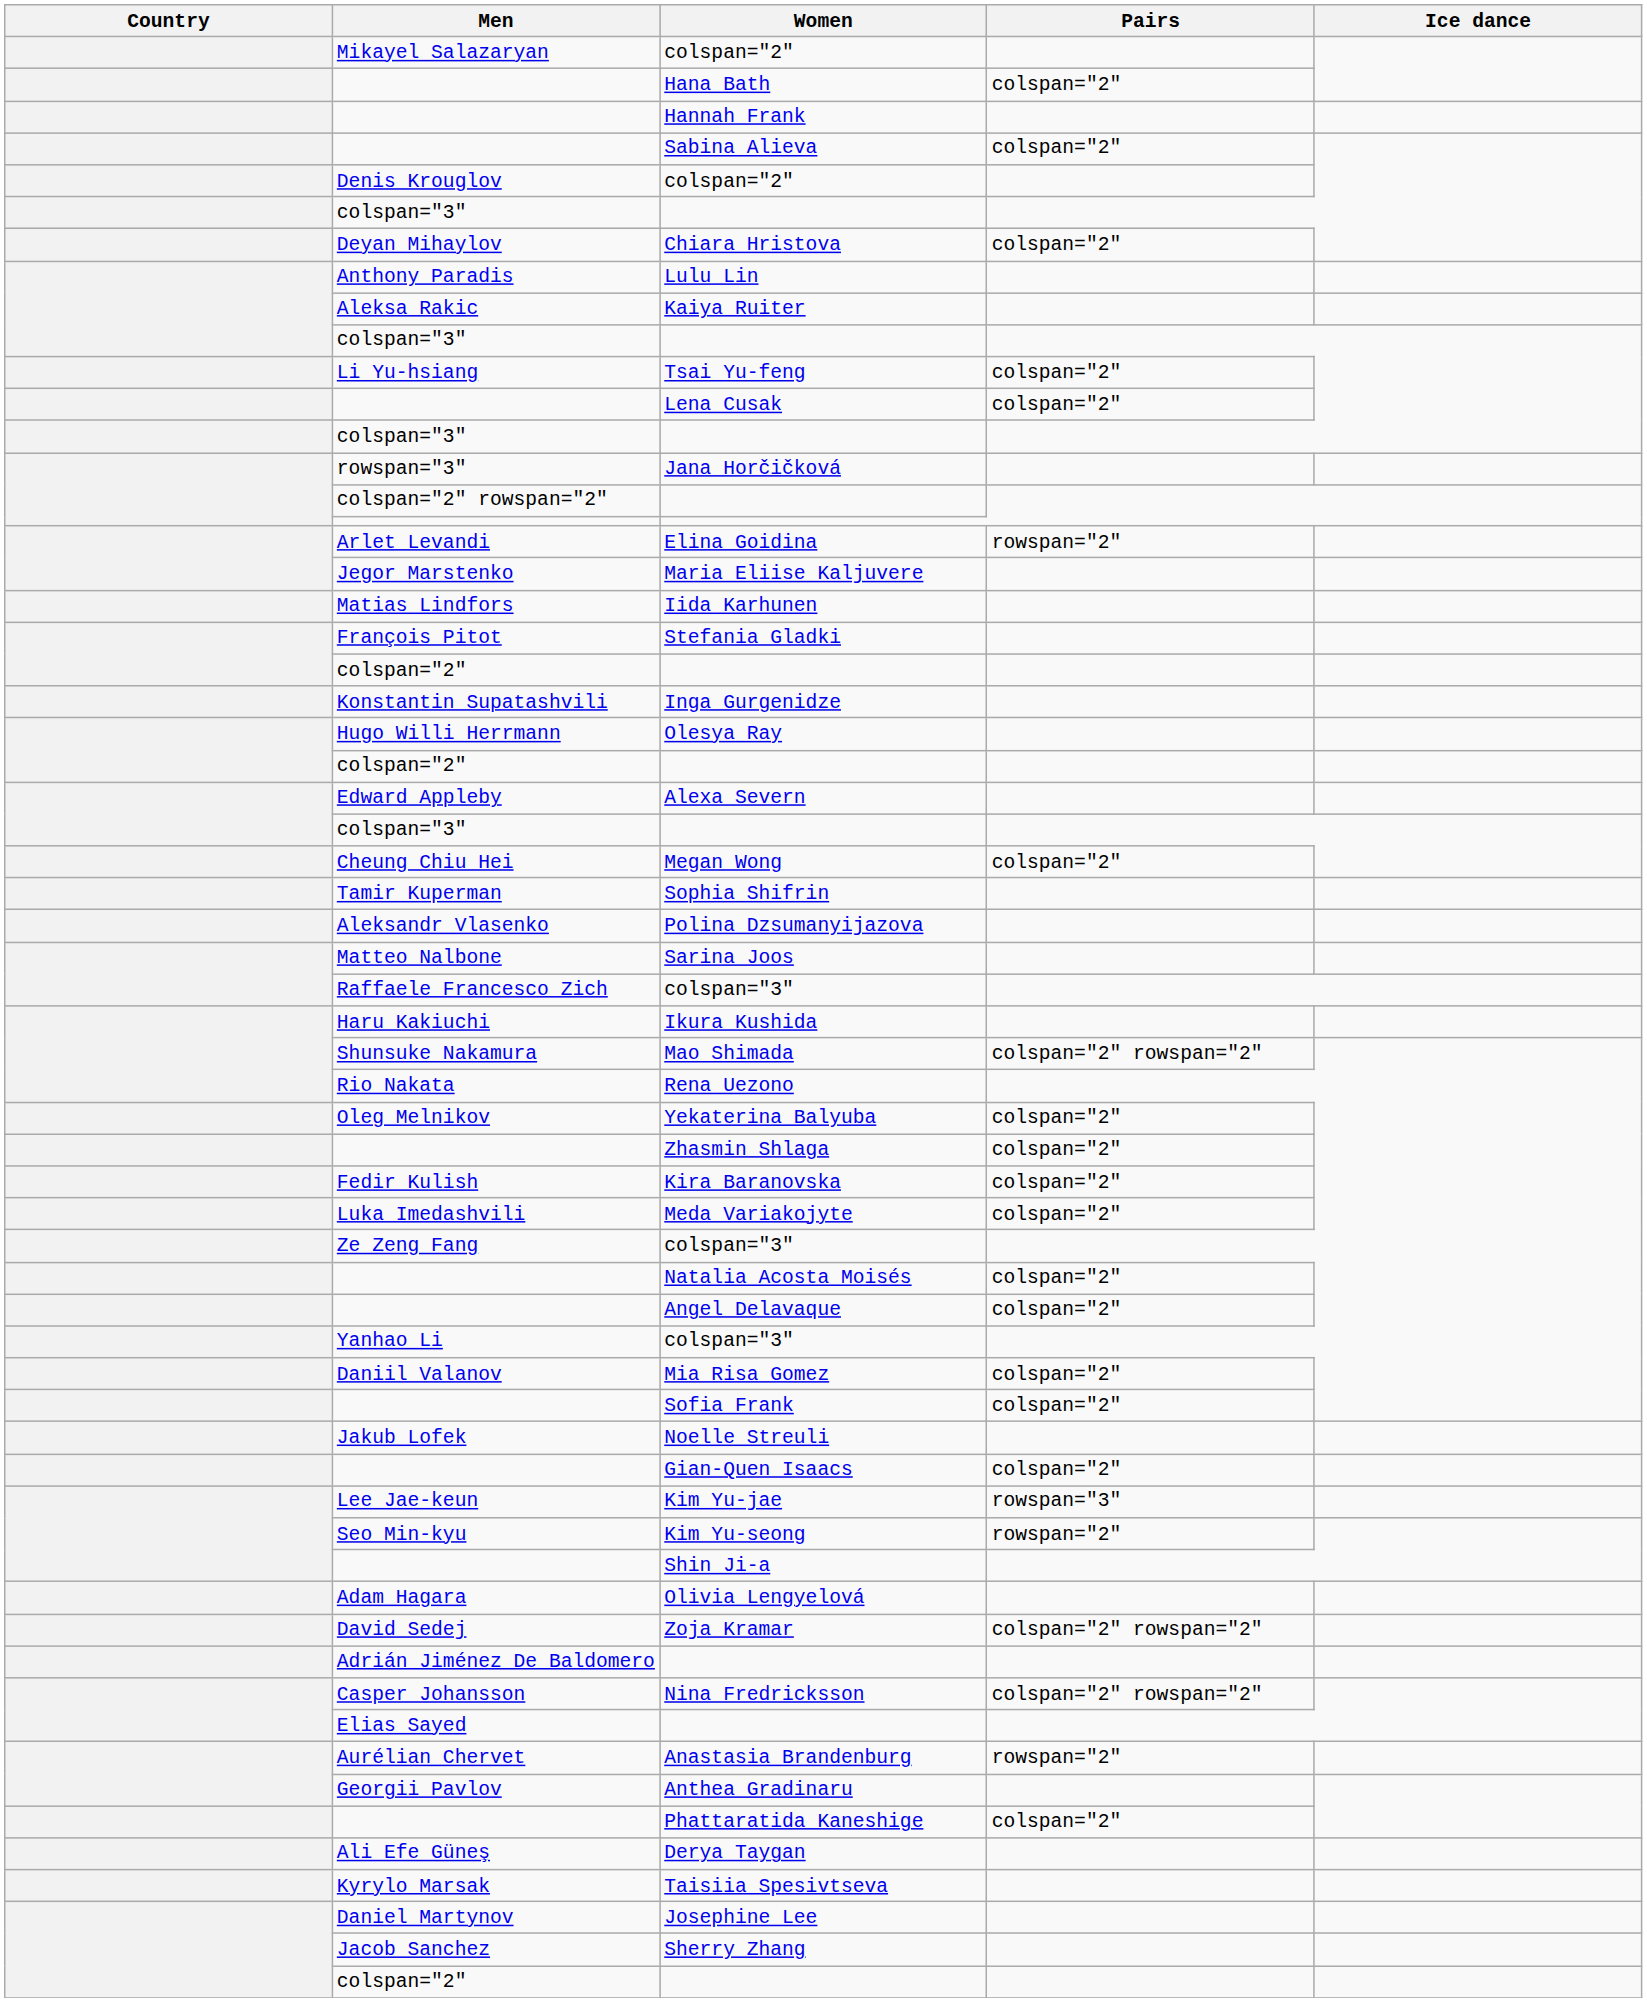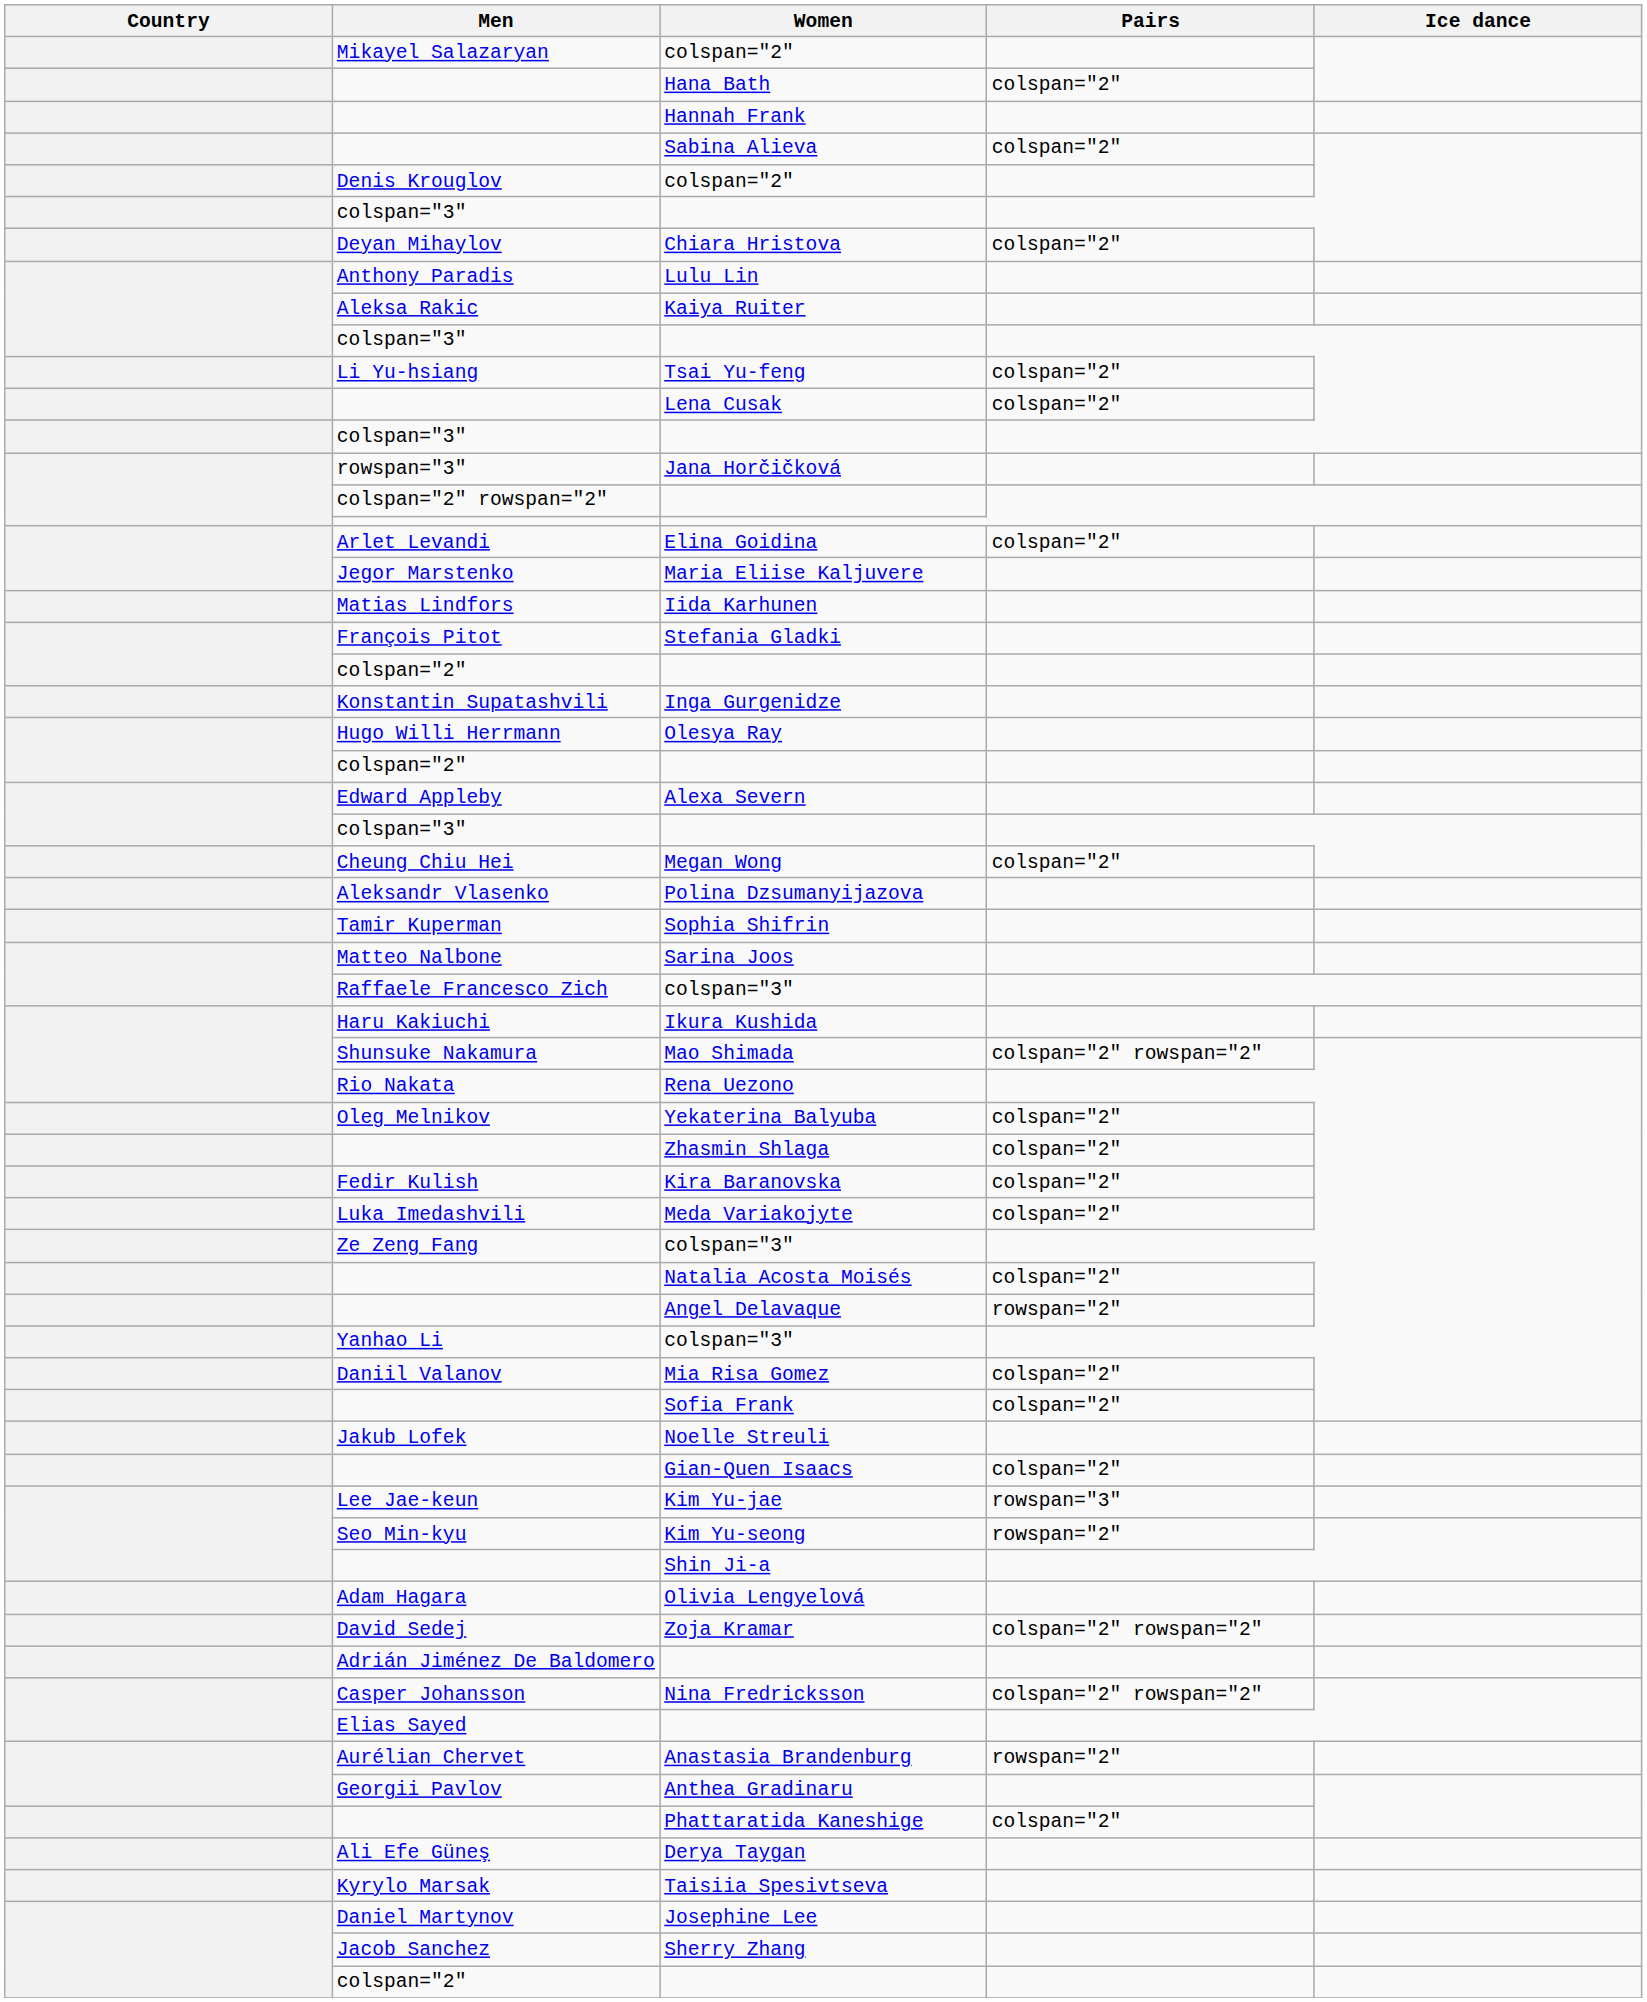(1056, 542) rowspan="2" -> (1056, 542) colspan="2"
rows swapped: (443, 926) <-> (419, 894)
(1056, 1310) colspan="2" -> (1056, 1310) rowspan="2"
